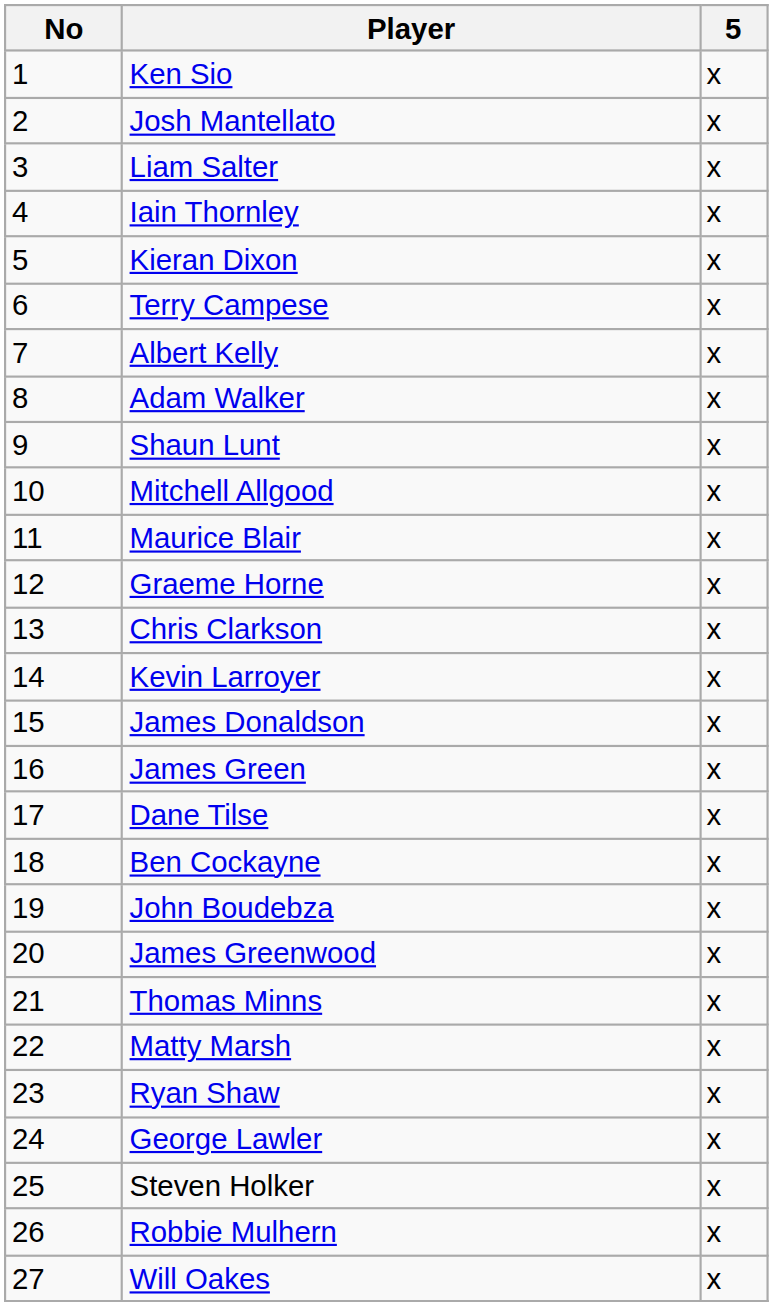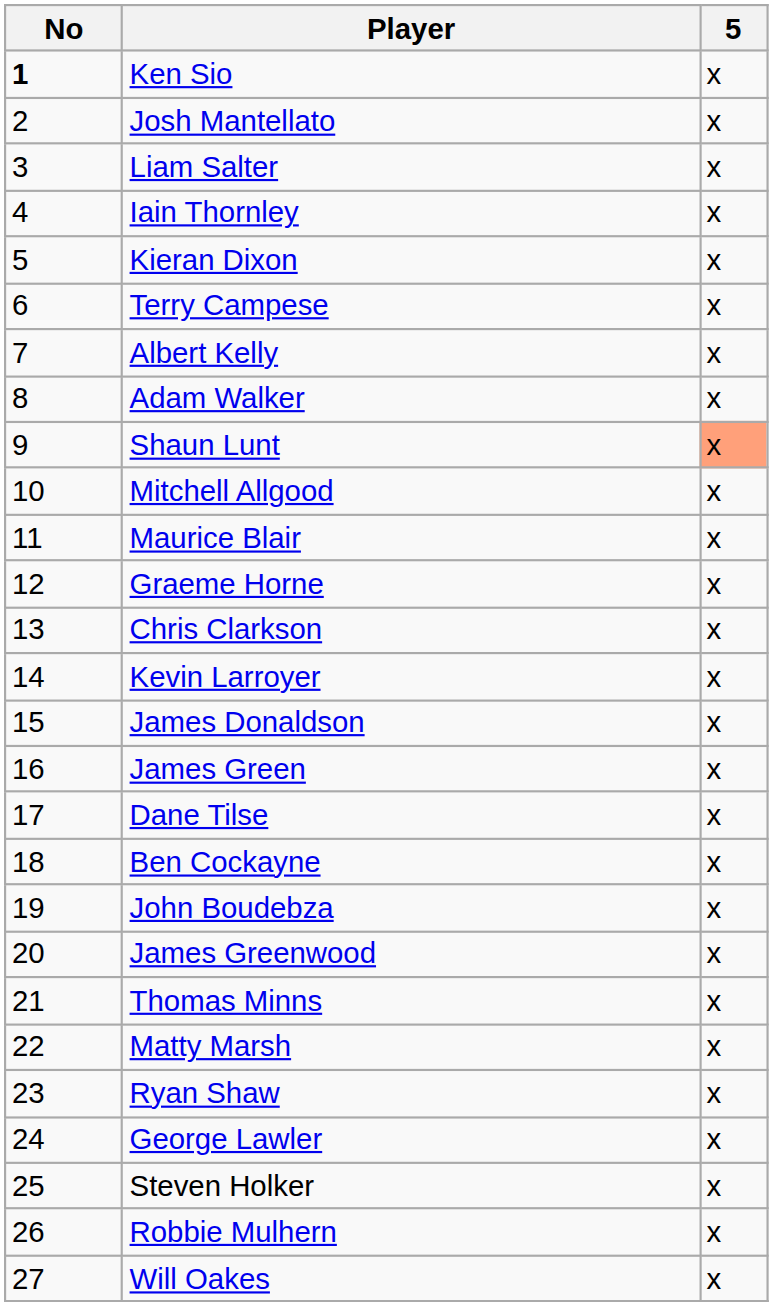(20, 74) normal -> (20, 74) bold
(714, 445) no background -> (714, 445) lightsalmon background
